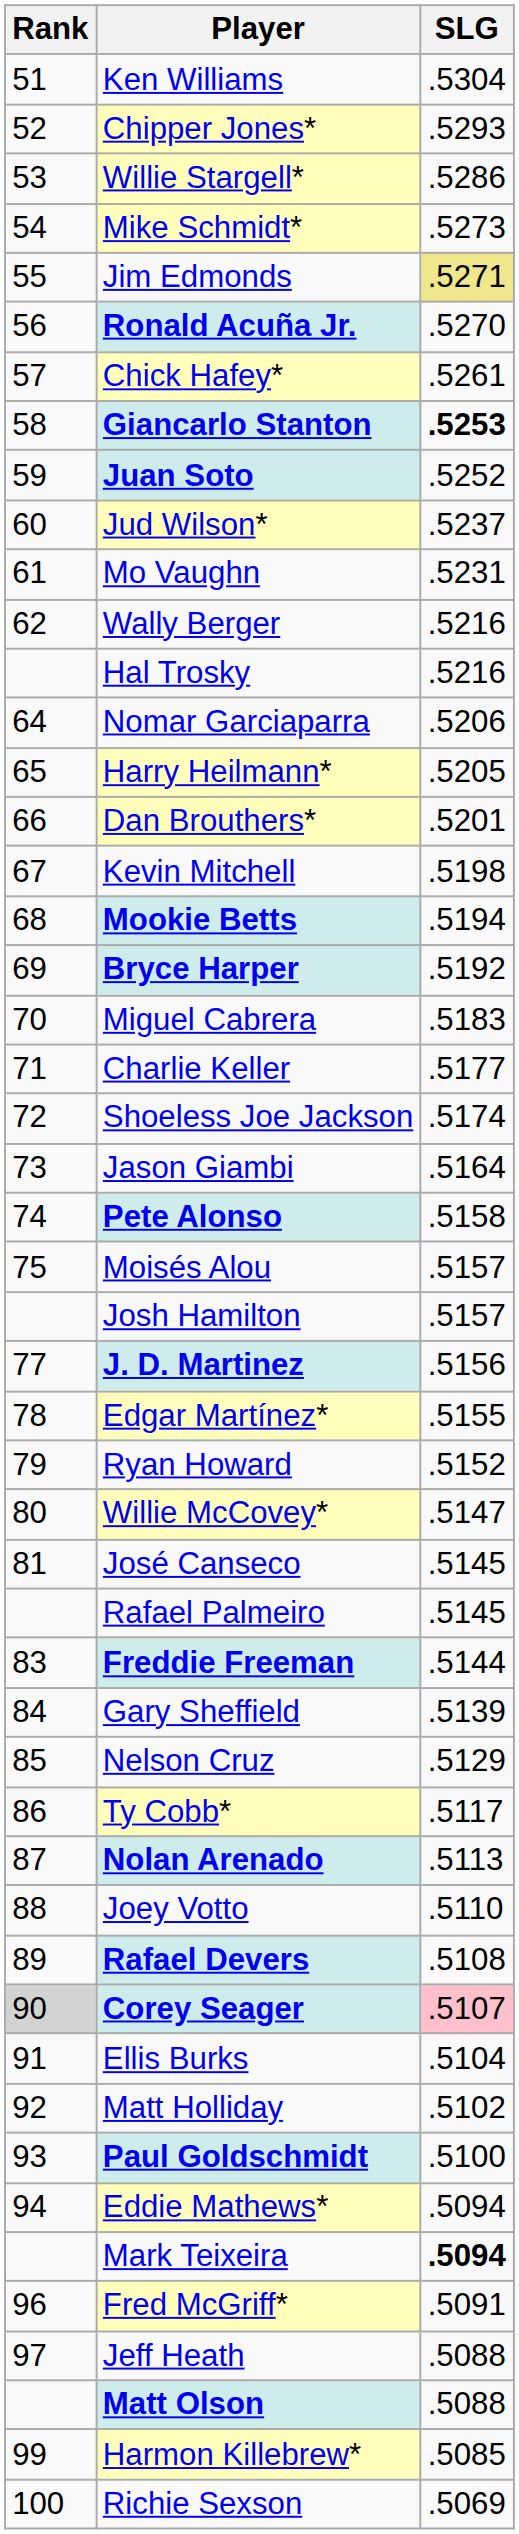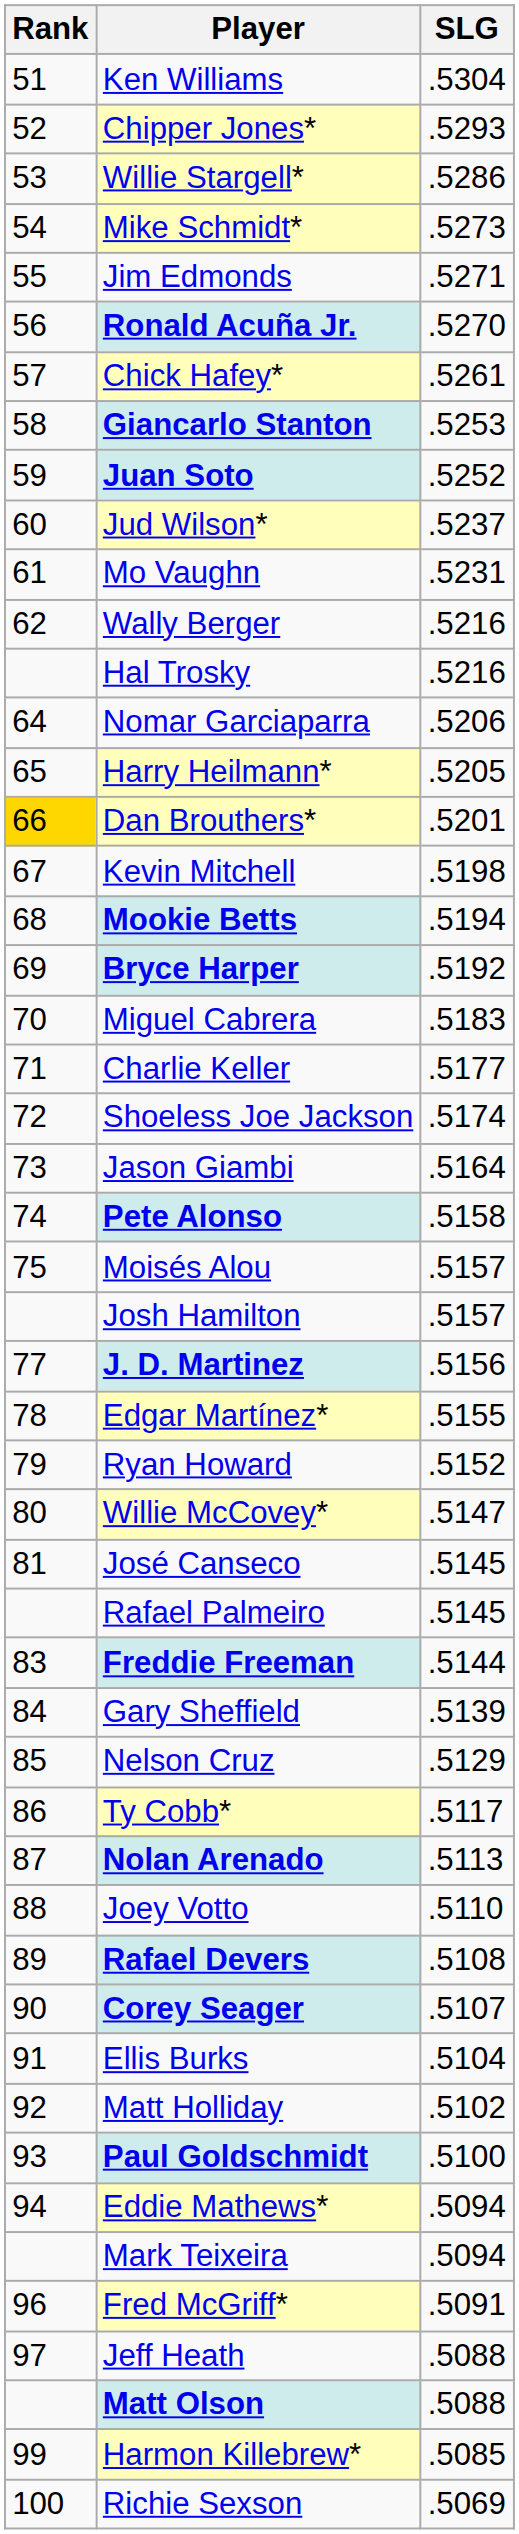(467, 276) khaki background -> (467, 276) no background
(467, 425) bold -> (467, 425) normal
(30, 821) no background -> (30, 821) gold background
(30, 2008) lightgrey background -> (30, 2008) no background
(467, 2008) pink background -> (467, 2008) no background
(467, 2256) bold -> (467, 2256) normal
